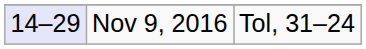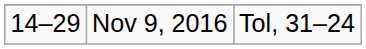(46, 24) lavender background -> (46, 24) no background
